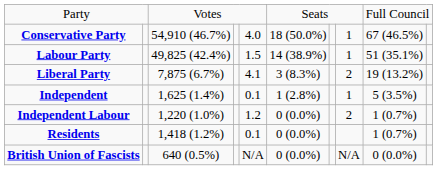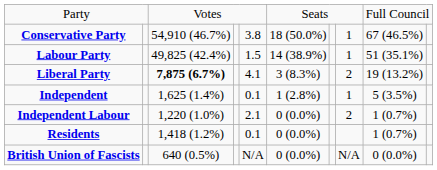(253, 34) 4.0 -> (253, 34) 3.8
(191, 74) normal -> (191, 74) bold
(253, 114) 1.2 -> (253, 114) 2.1
